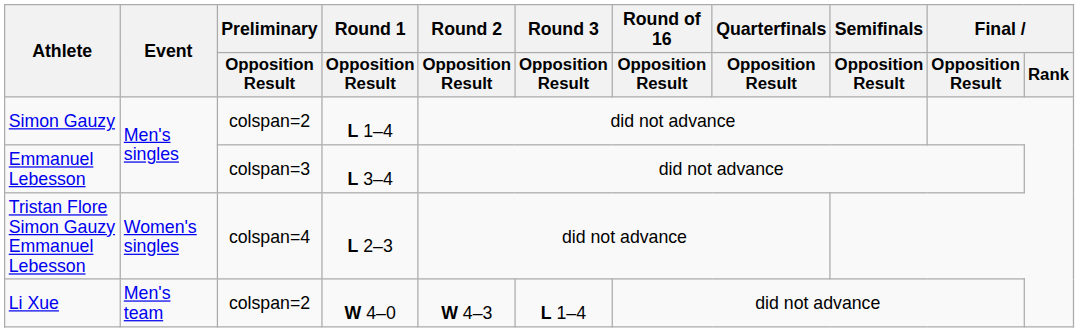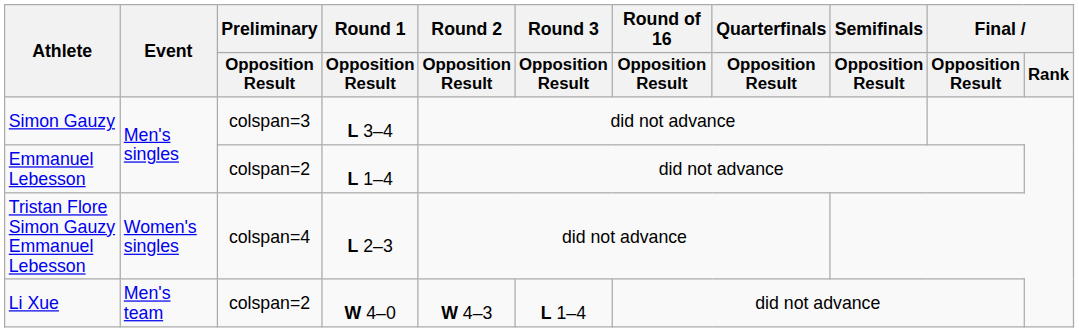(269, 121) colspan=2 -> (269, 121) colspan=3
(370, 131) L 1–4 -> (370, 131) L 3–4
(269, 169) colspan=3 -> (269, 169) colspan=2
(370, 179) L 3–4 -> (370, 179) L 1–4
